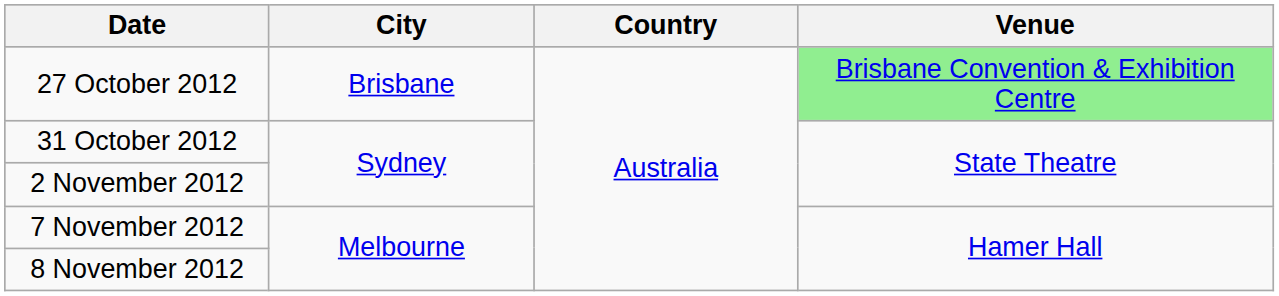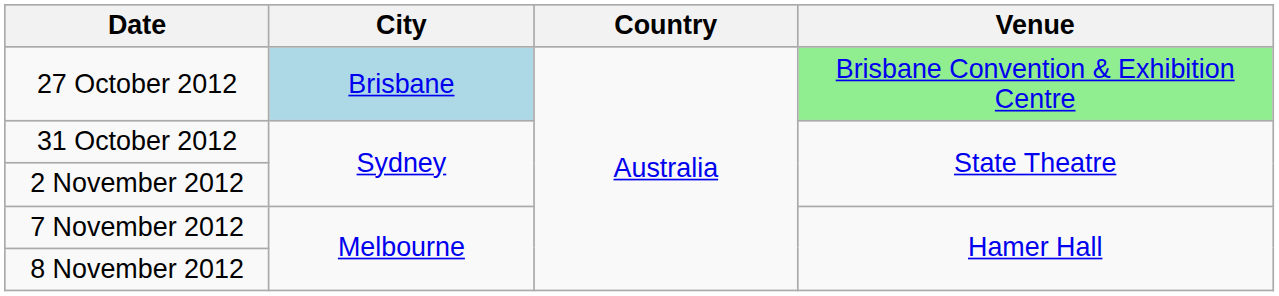(401, 83) no background -> (401, 83) lightblue background
